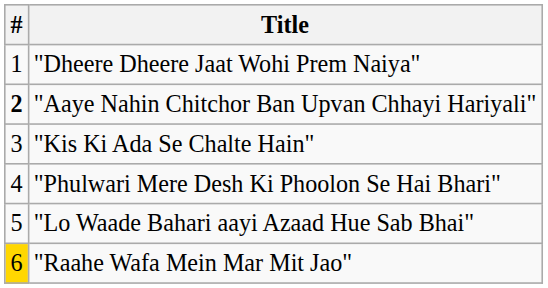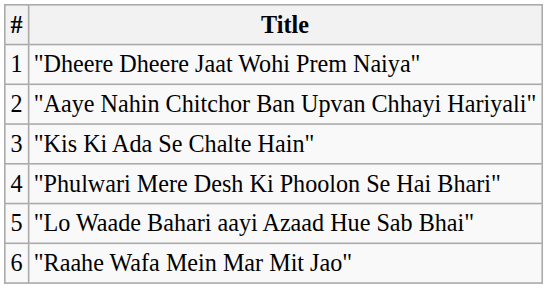(16, 104) bold -> (16, 104) normal
(16, 263) gold background -> (16, 263) no background
